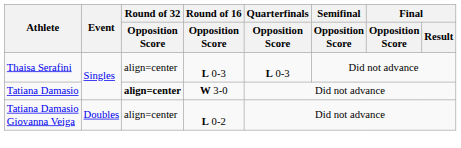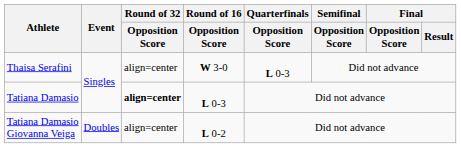(214, 73) L 0-3 -> (214, 67) W 3-0
(214, 91) W 3-0 -> (214, 104) L 0-3
